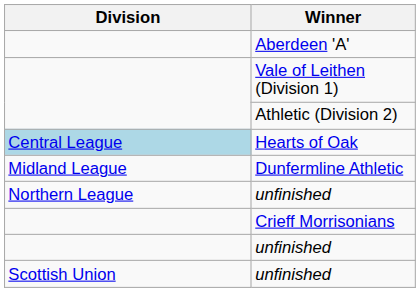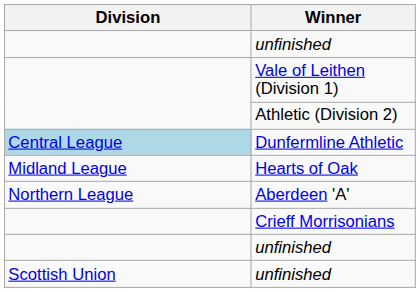(302, 44) Aberdeen 'A' -> (293, 44) unfinished
(307, 141) Hearts of Oak -> (329, 141) Dunfermline Athletic
(329, 168) Dunfermline Athletic -> (307, 168) Hearts of Oak
(293, 194) unfinished -> (302, 194) Aberdeen 'A'
